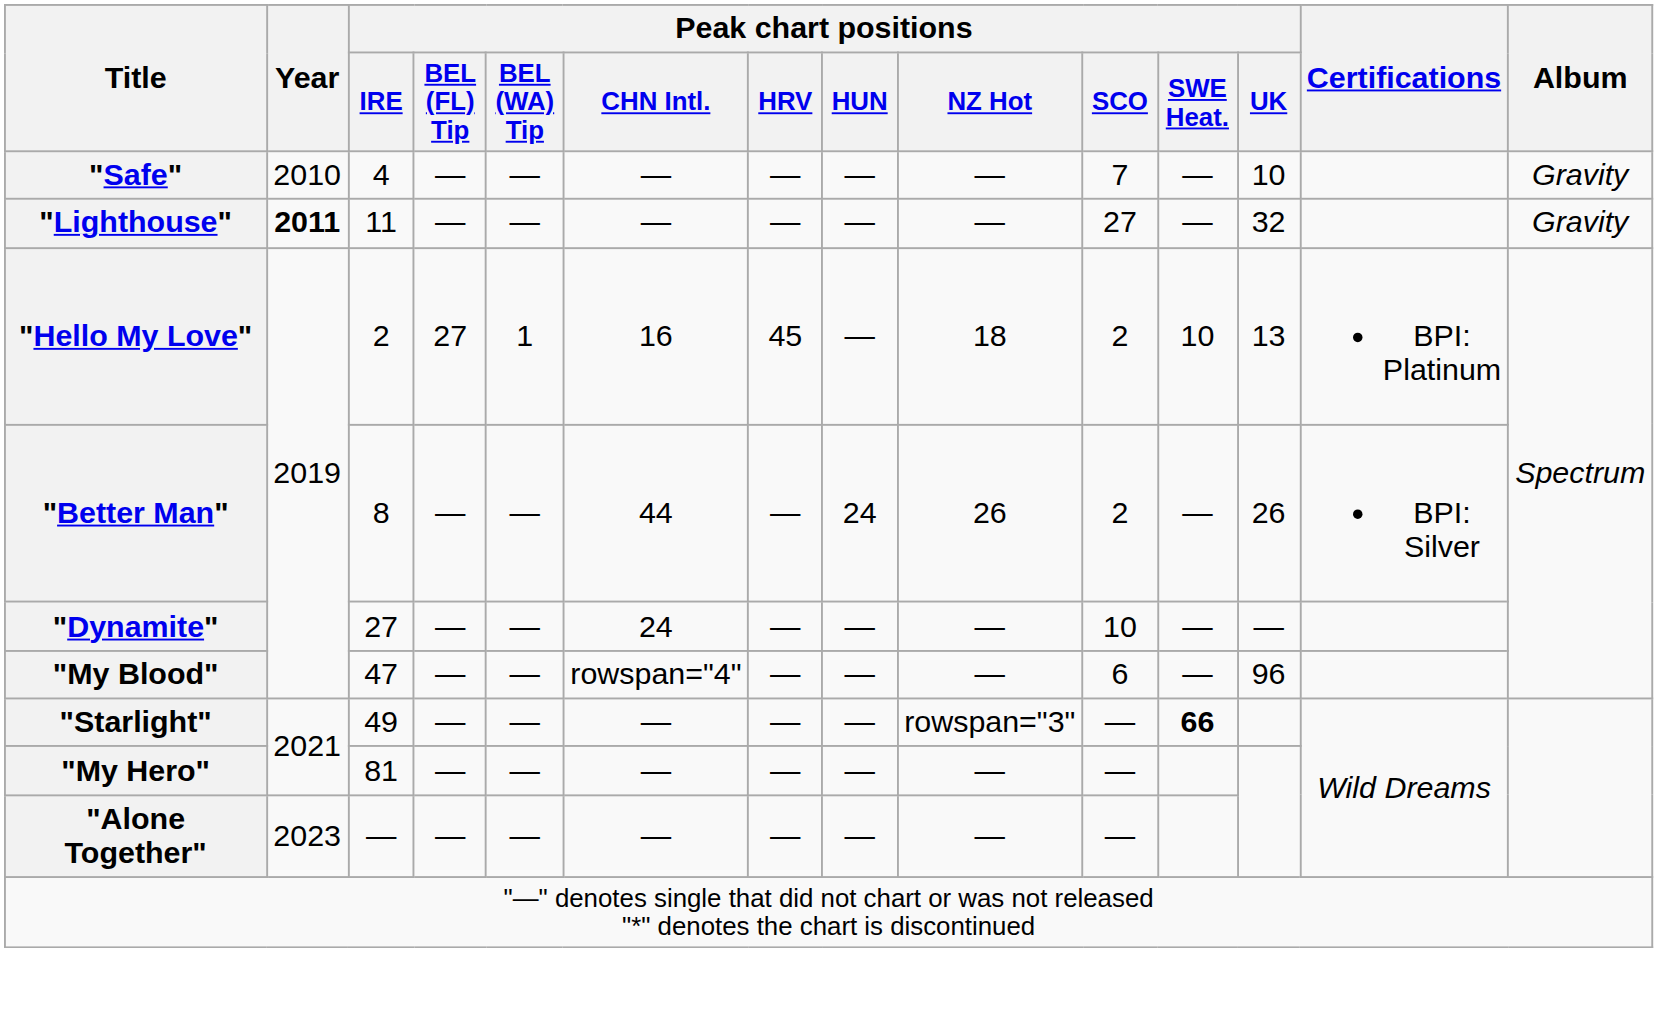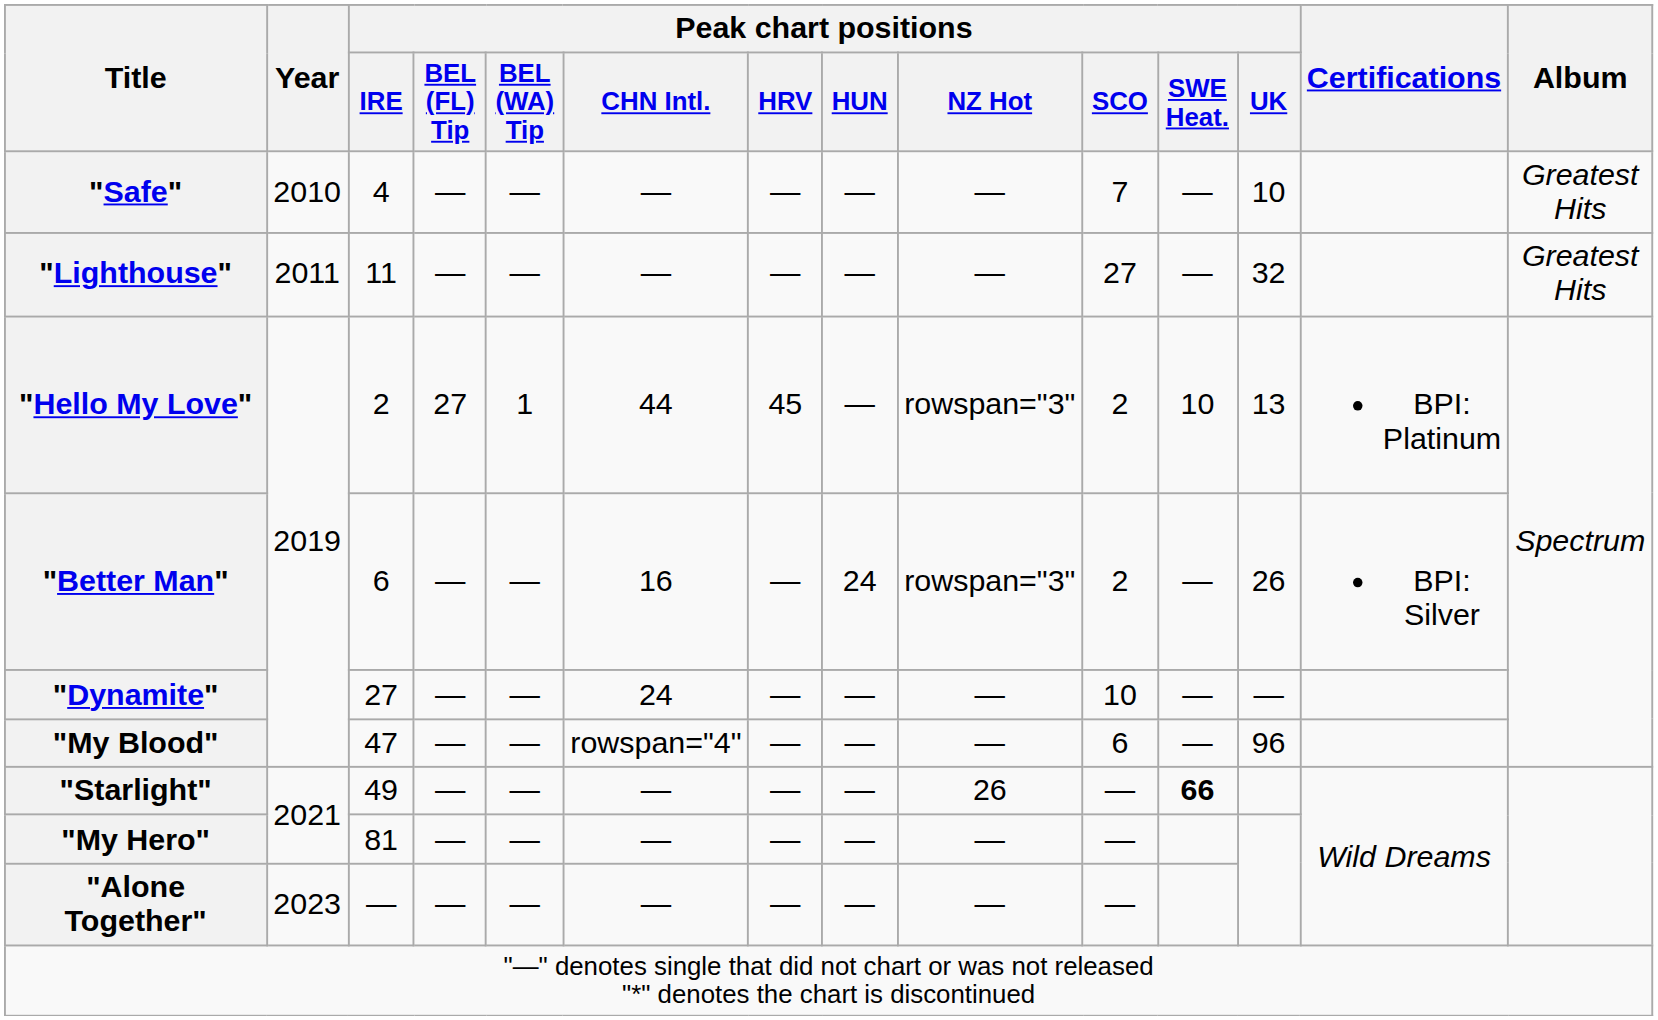(1580, 174) Gravity -> (1580, 191) Greatest Hits
(307, 222) bold -> (307, 274) normal
(1580, 222) Gravity -> (1580, 274) Greatest Hits
(656, 335) 16 -> (656, 403) 44
(990, 335) 18 -> (990, 403) rowspan="3"
(381, 512) 8 -> (381, 581) 6
(656, 512) 44 -> (656, 581) 16
(990, 512) 26 -> (990, 581) rowspan="3"
(990, 722) rowspan="3" -> (990, 790) 26
